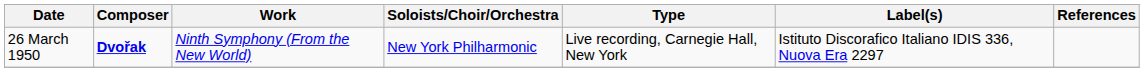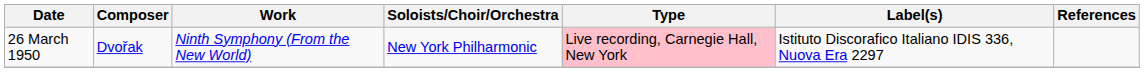(121, 47) bold -> (120, 47) normal
(661, 47) no background -> (661, 47) pink background
